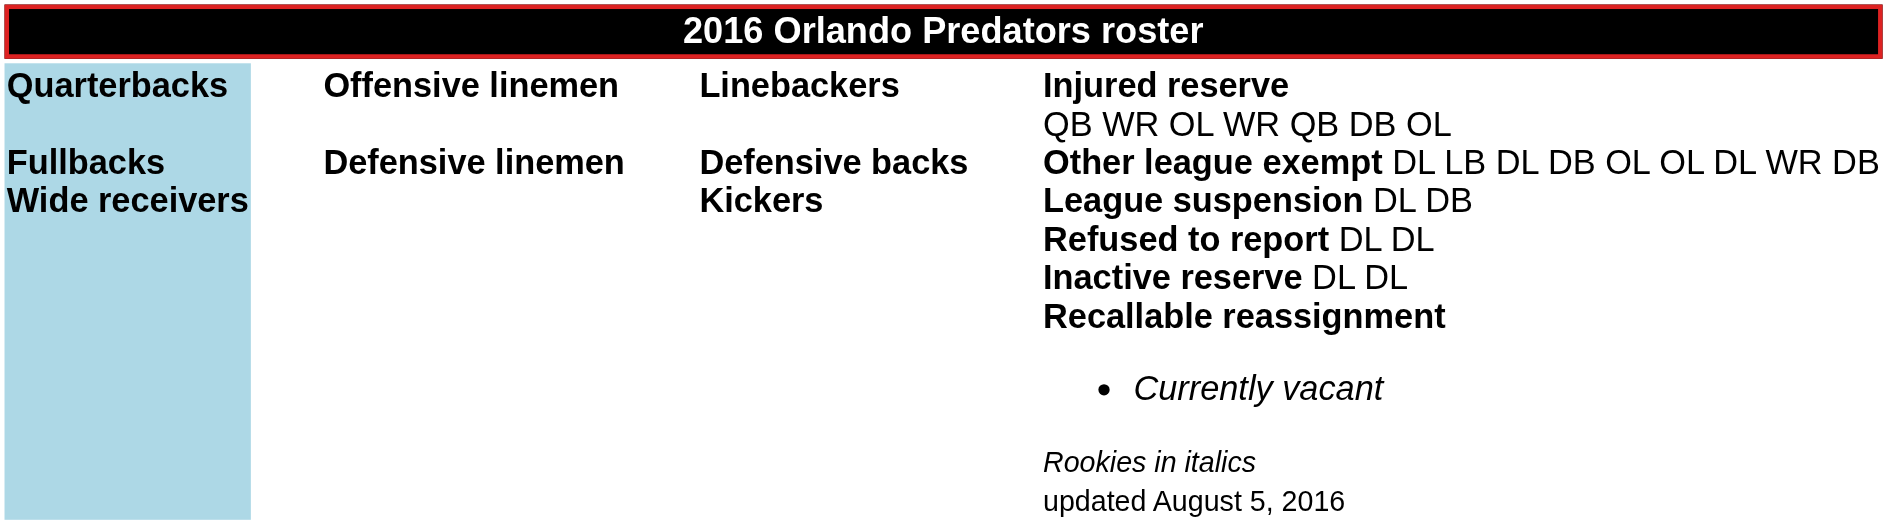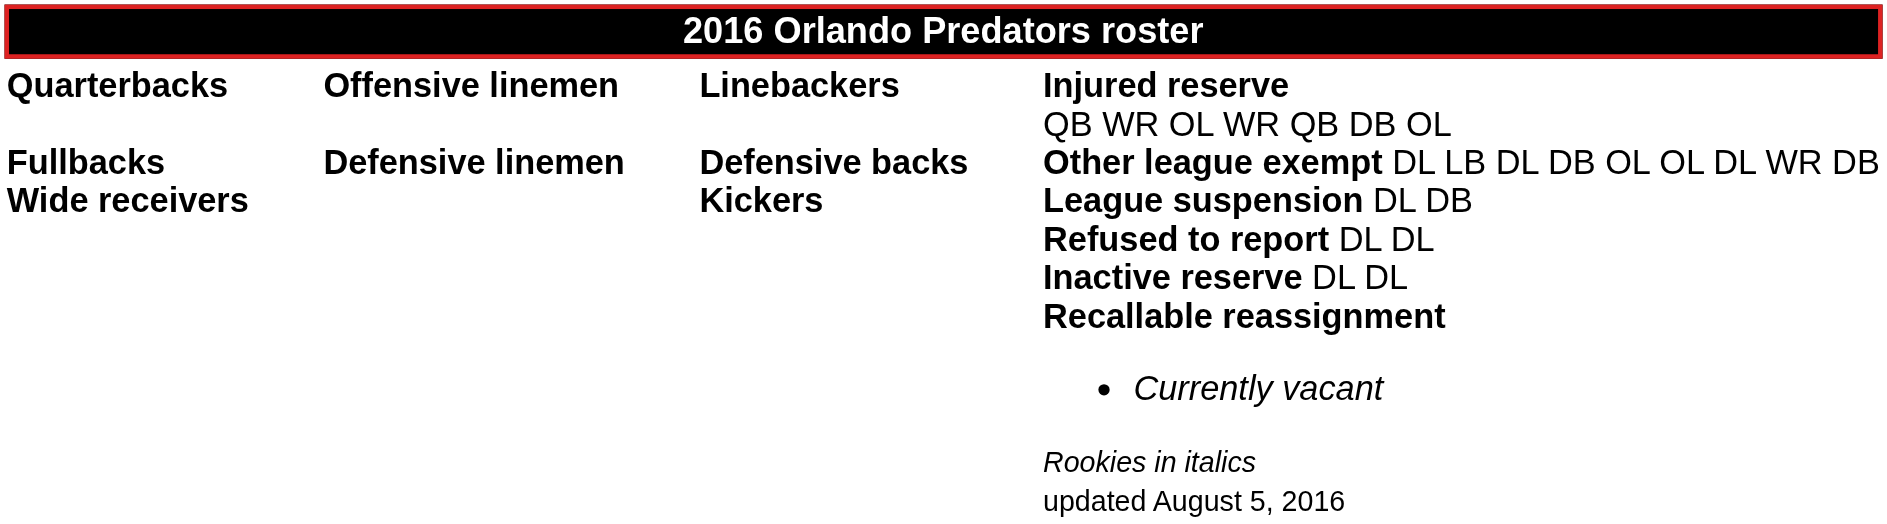(128, 142) lightblue background -> (128, 142) no background
